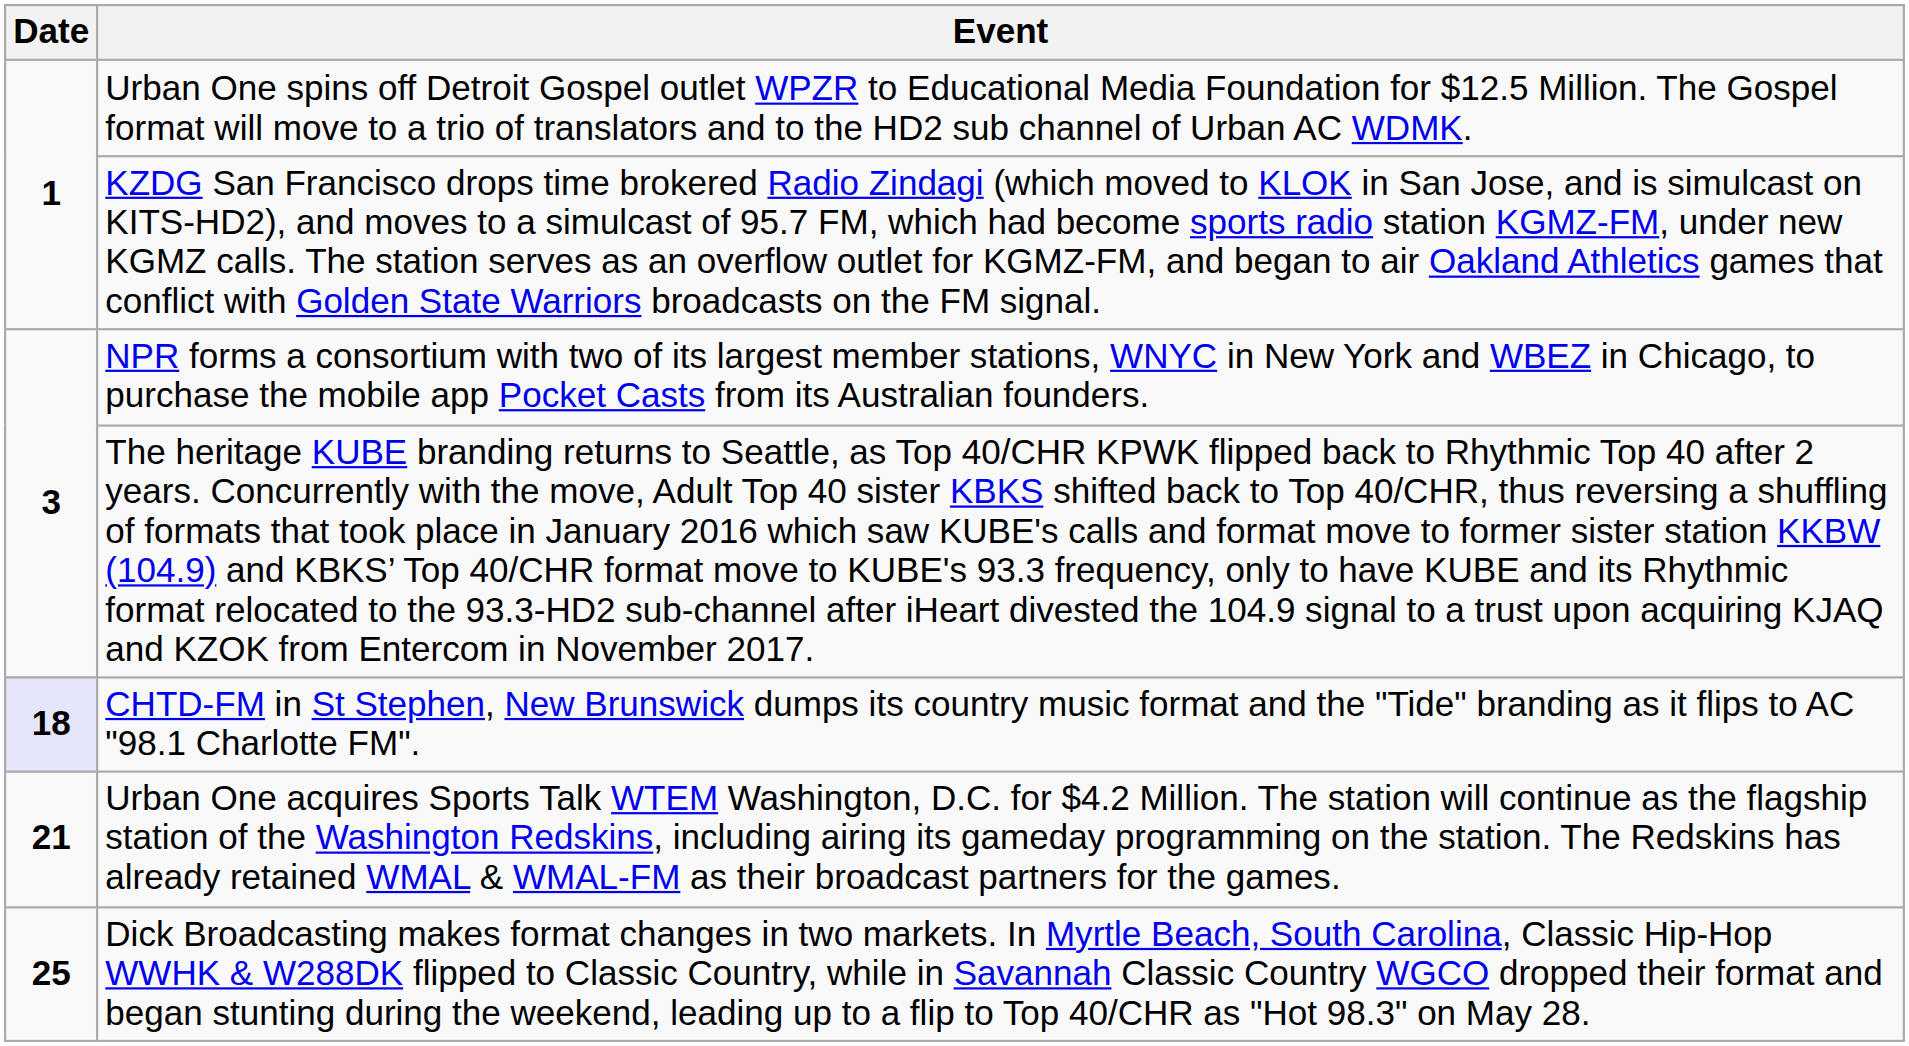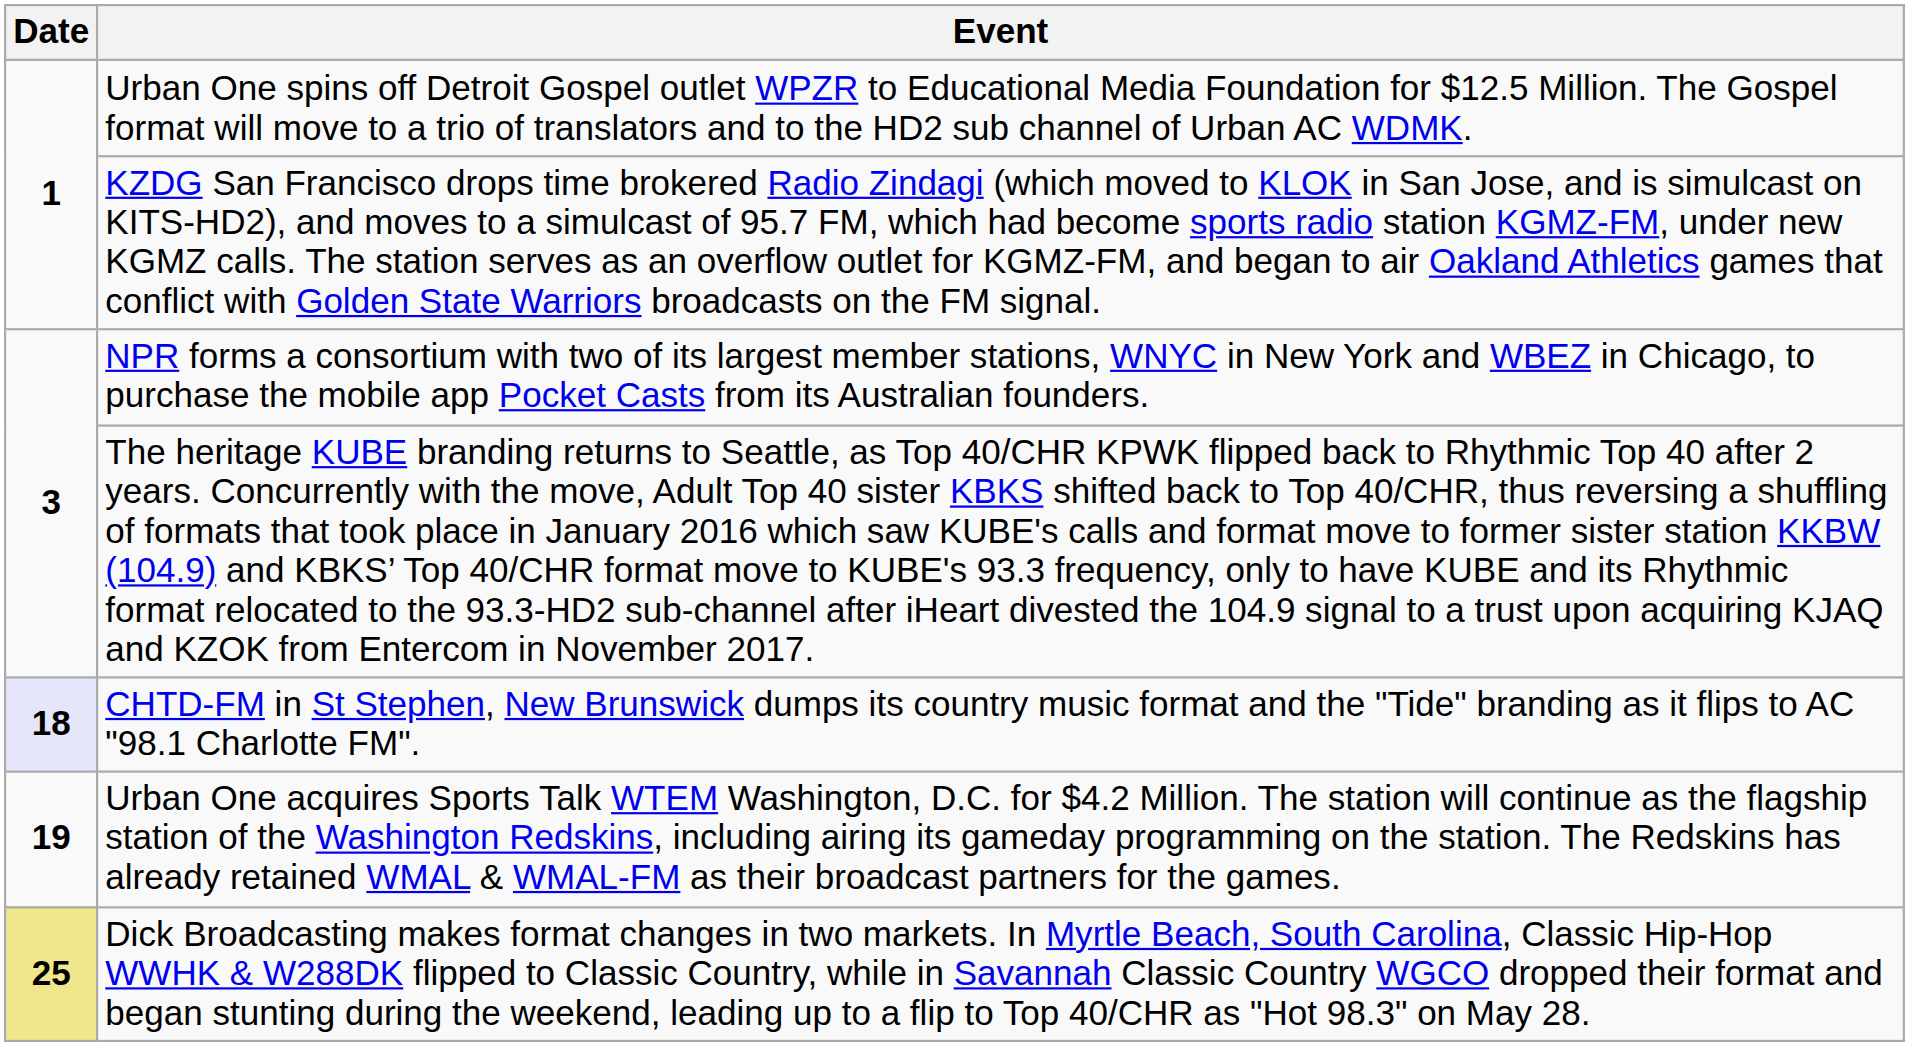(51, 838) 21 -> (51, 838) 19
(51, 973) no background -> (51, 973) khaki background
